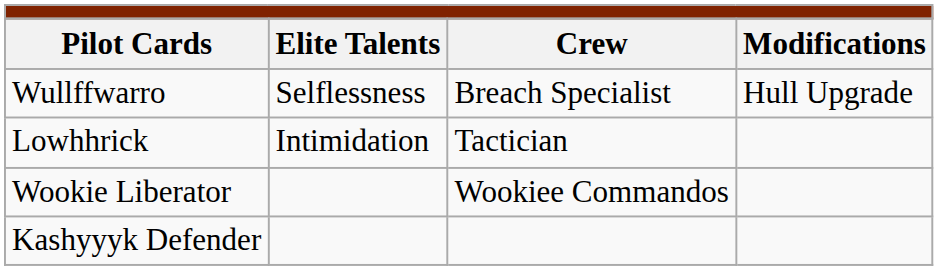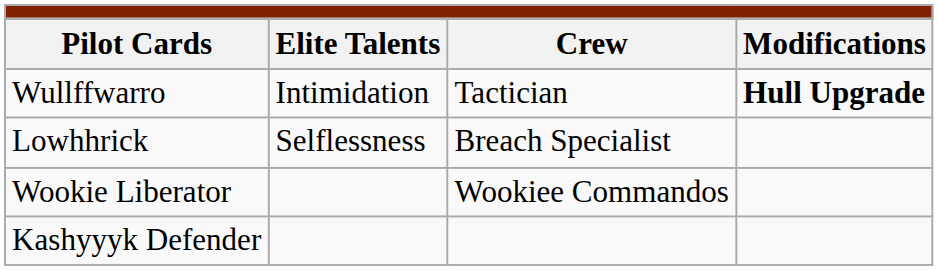(351, 92) Selflessness -> (352, 92) Intimidation
(563, 92) Breach Specialist -> (511, 92) Tactician
(828, 92) normal -> (834, 92) bold
(352, 141) Intimidation -> (351, 141) Selflessness
(511, 141) Tactician -> (563, 141) Breach Specialist
